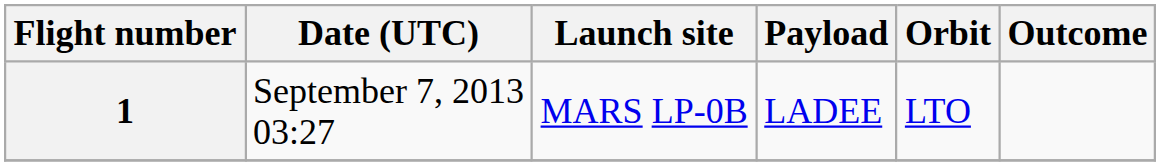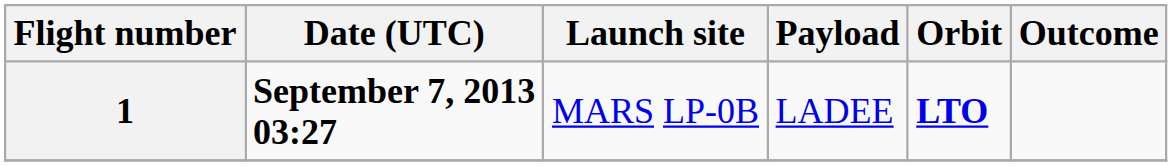(389, 110) normal -> (394, 110) bold
(938, 110) normal -> (952, 110) bold
